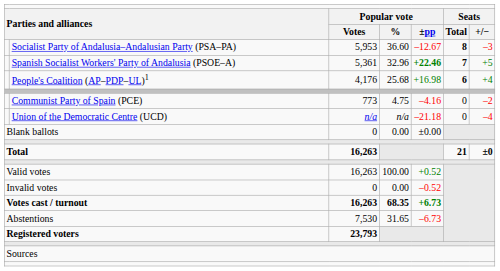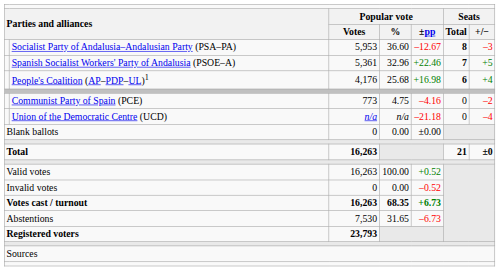(427, 63) bold -> (427, 63) normal
